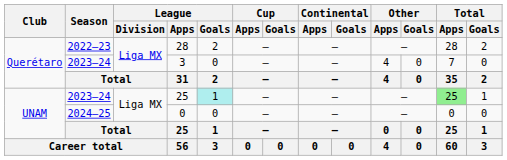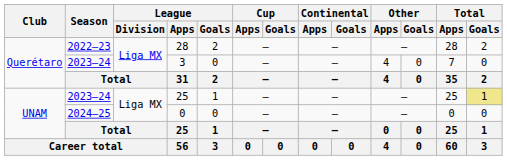(215, 96) paleturquoise background -> (215, 96) no background
(451, 96) lightgreen background -> (451, 96) no background
(484, 96) no background -> (484, 96) khaki background
